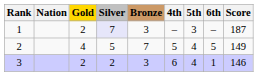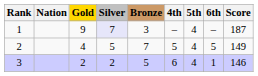(83, 29) 2 -> (83, 29) 9
(194, 29) 3 -> (194, 29) 4
(146, 63) 3 -> (146, 63) 5
